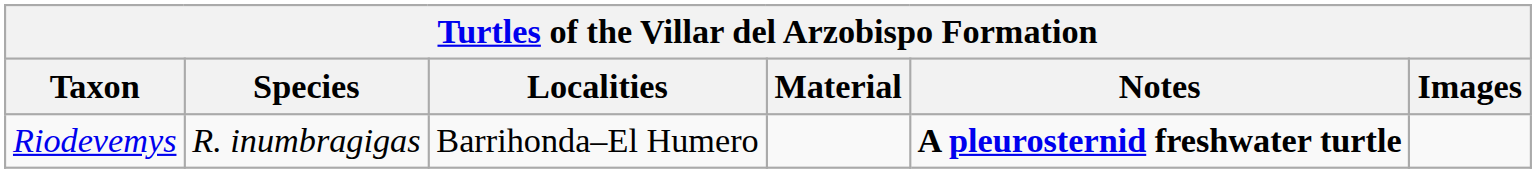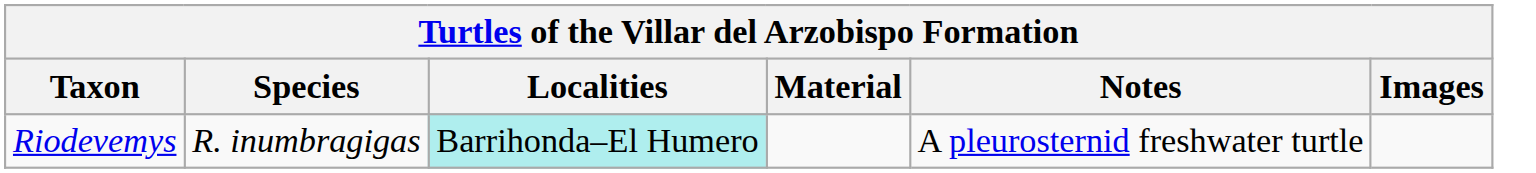(597, 140) no background -> (597, 140) paleturquoise background
(1160, 140) bold -> (1141, 140) normal
